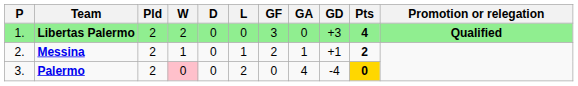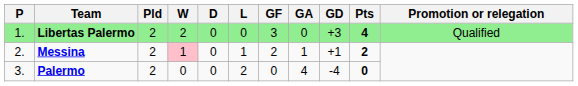(476, 33) bold -> (476, 33) normal
(183, 52) no background -> (183, 52) pink background
(183, 71) pink background -> (183, 71) no background
(365, 71) gold background -> (365, 71) no background
